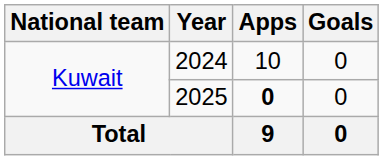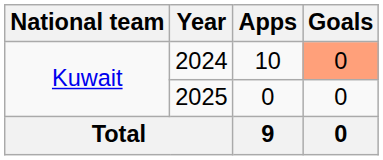(341, 60) no background -> (341, 60) lightsalmon background
(268, 97) bold -> (268, 97) normal
